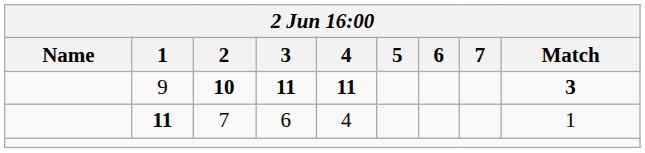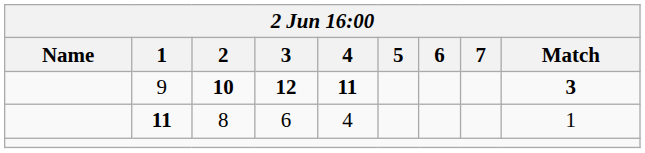(286, 87) 11 -> (286, 87) 12
(224, 120) 7 -> (223, 120) 8
